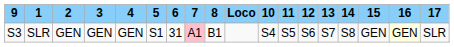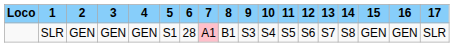columns swapped: (241, 13) <-> (14, 13)
(175, 32) 31 -> (189, 32) 28
(405, 32) lightyellow background -> (405, 32) no background
